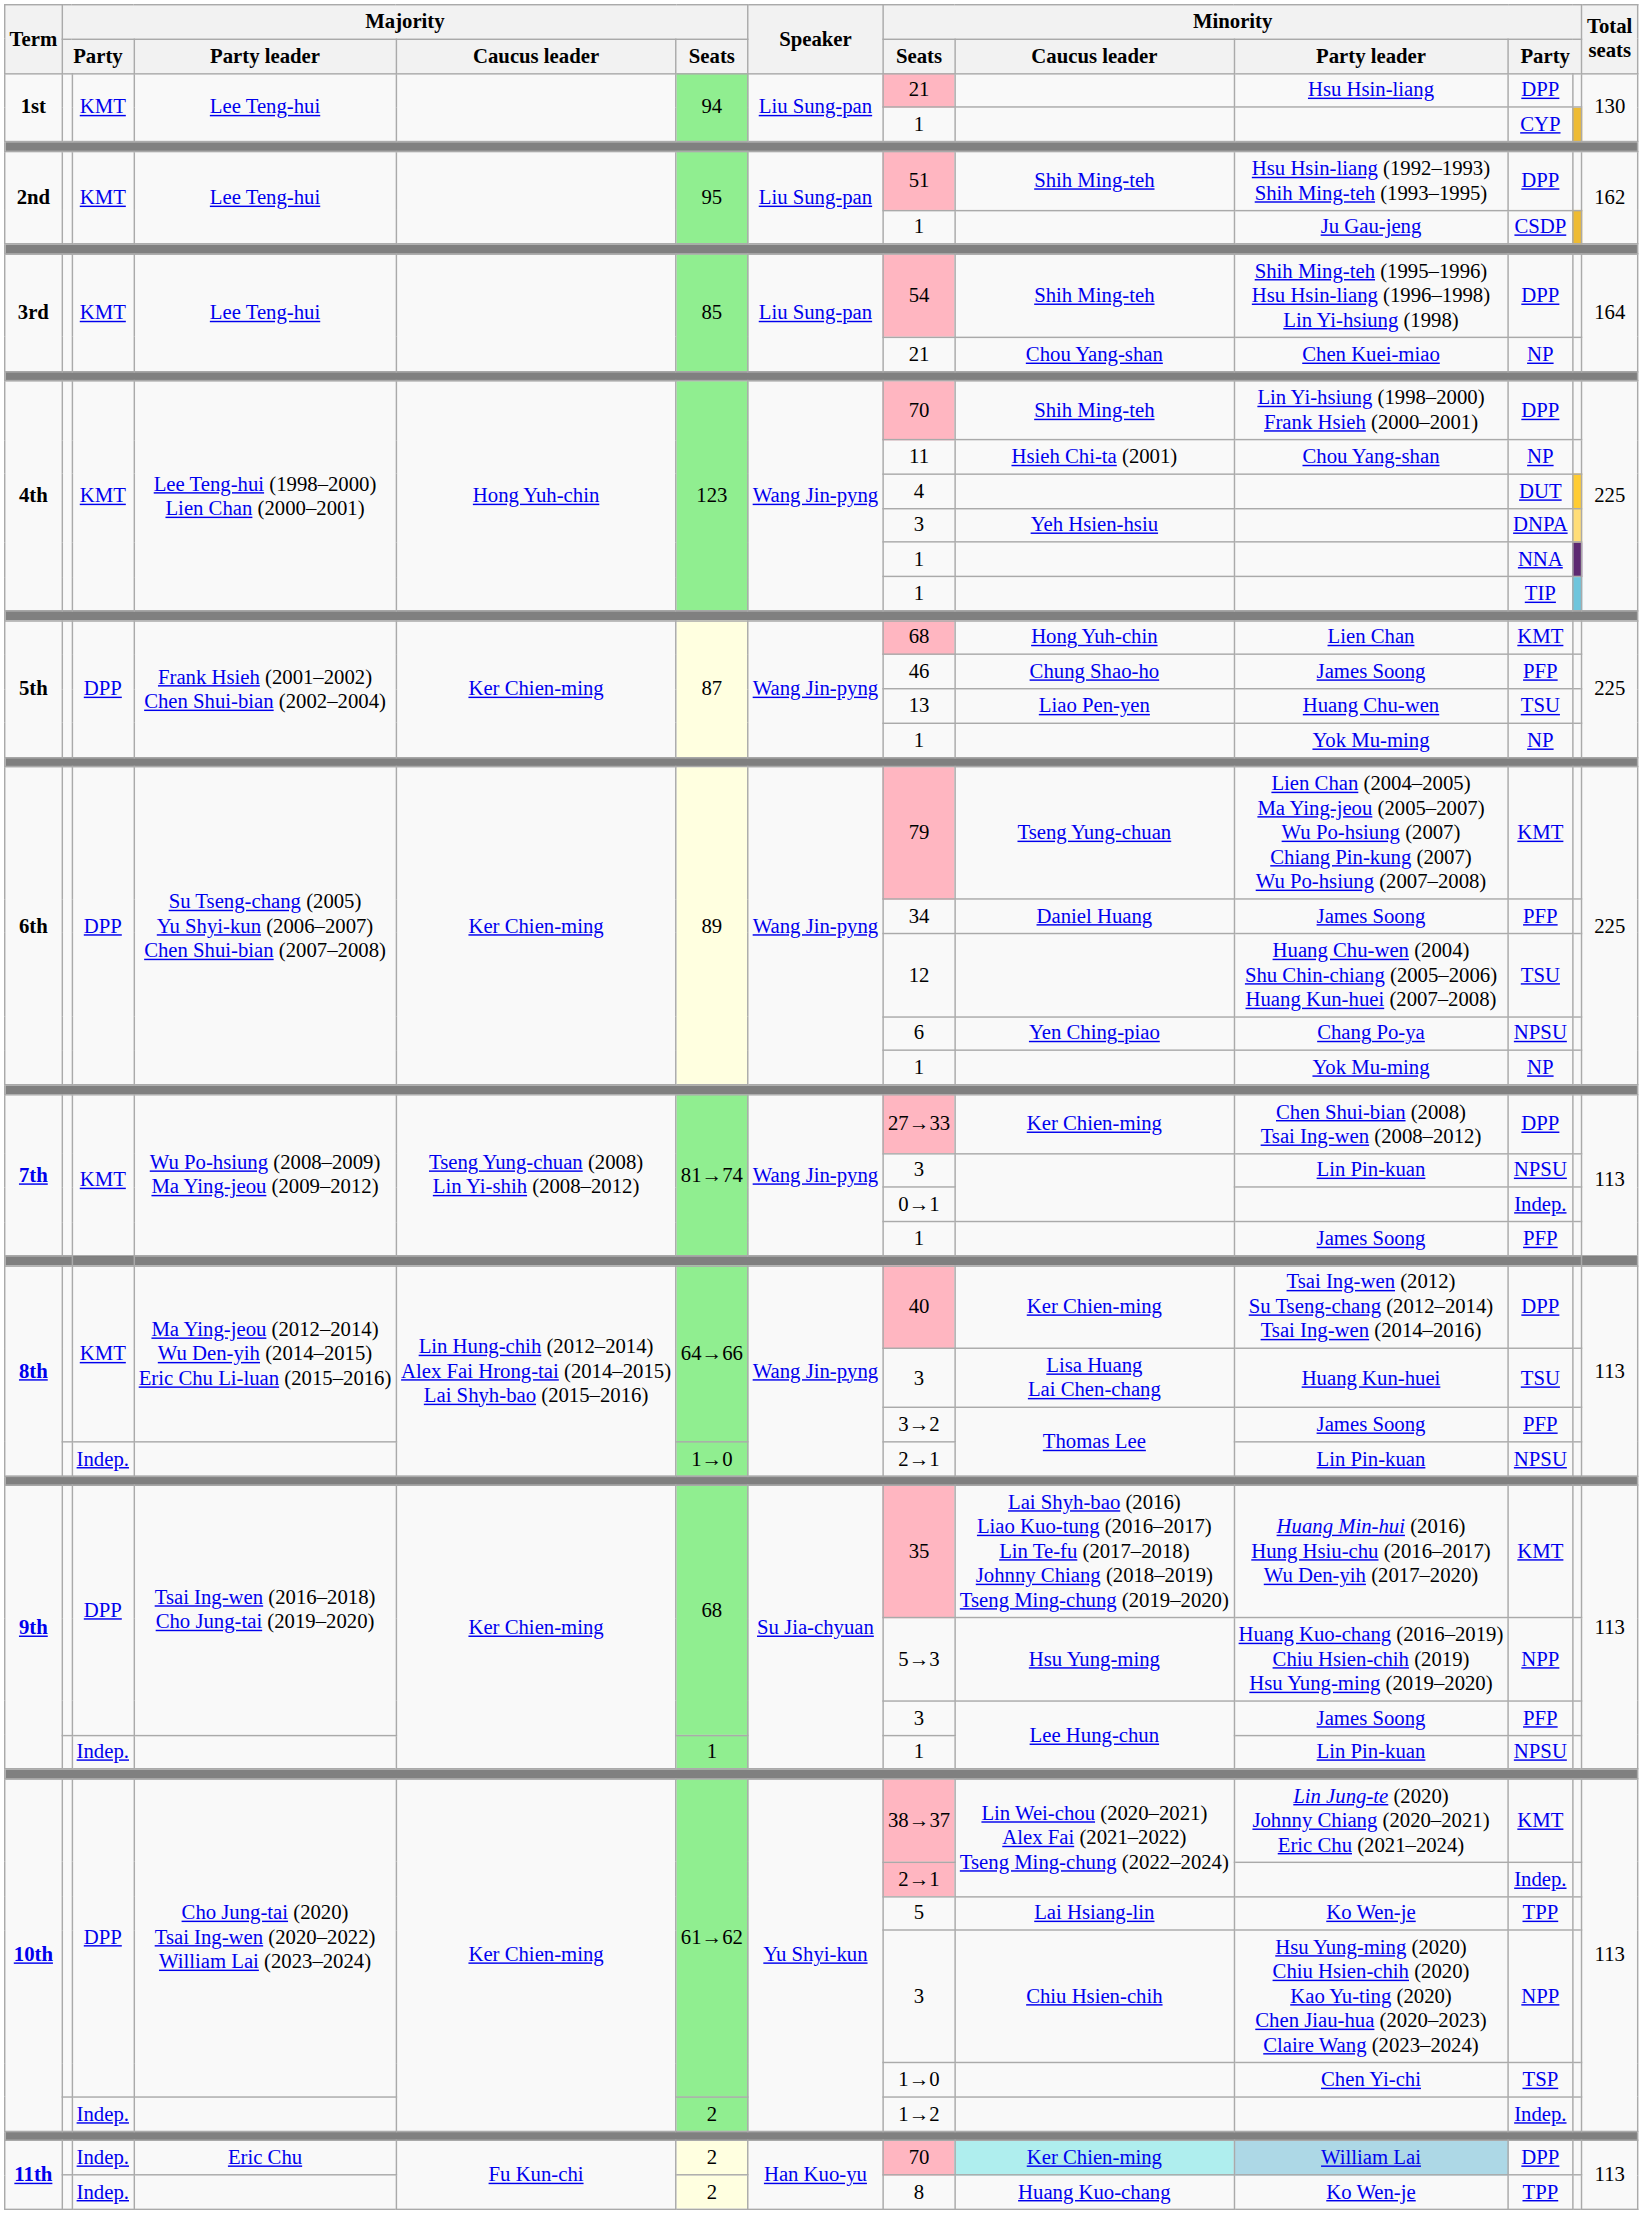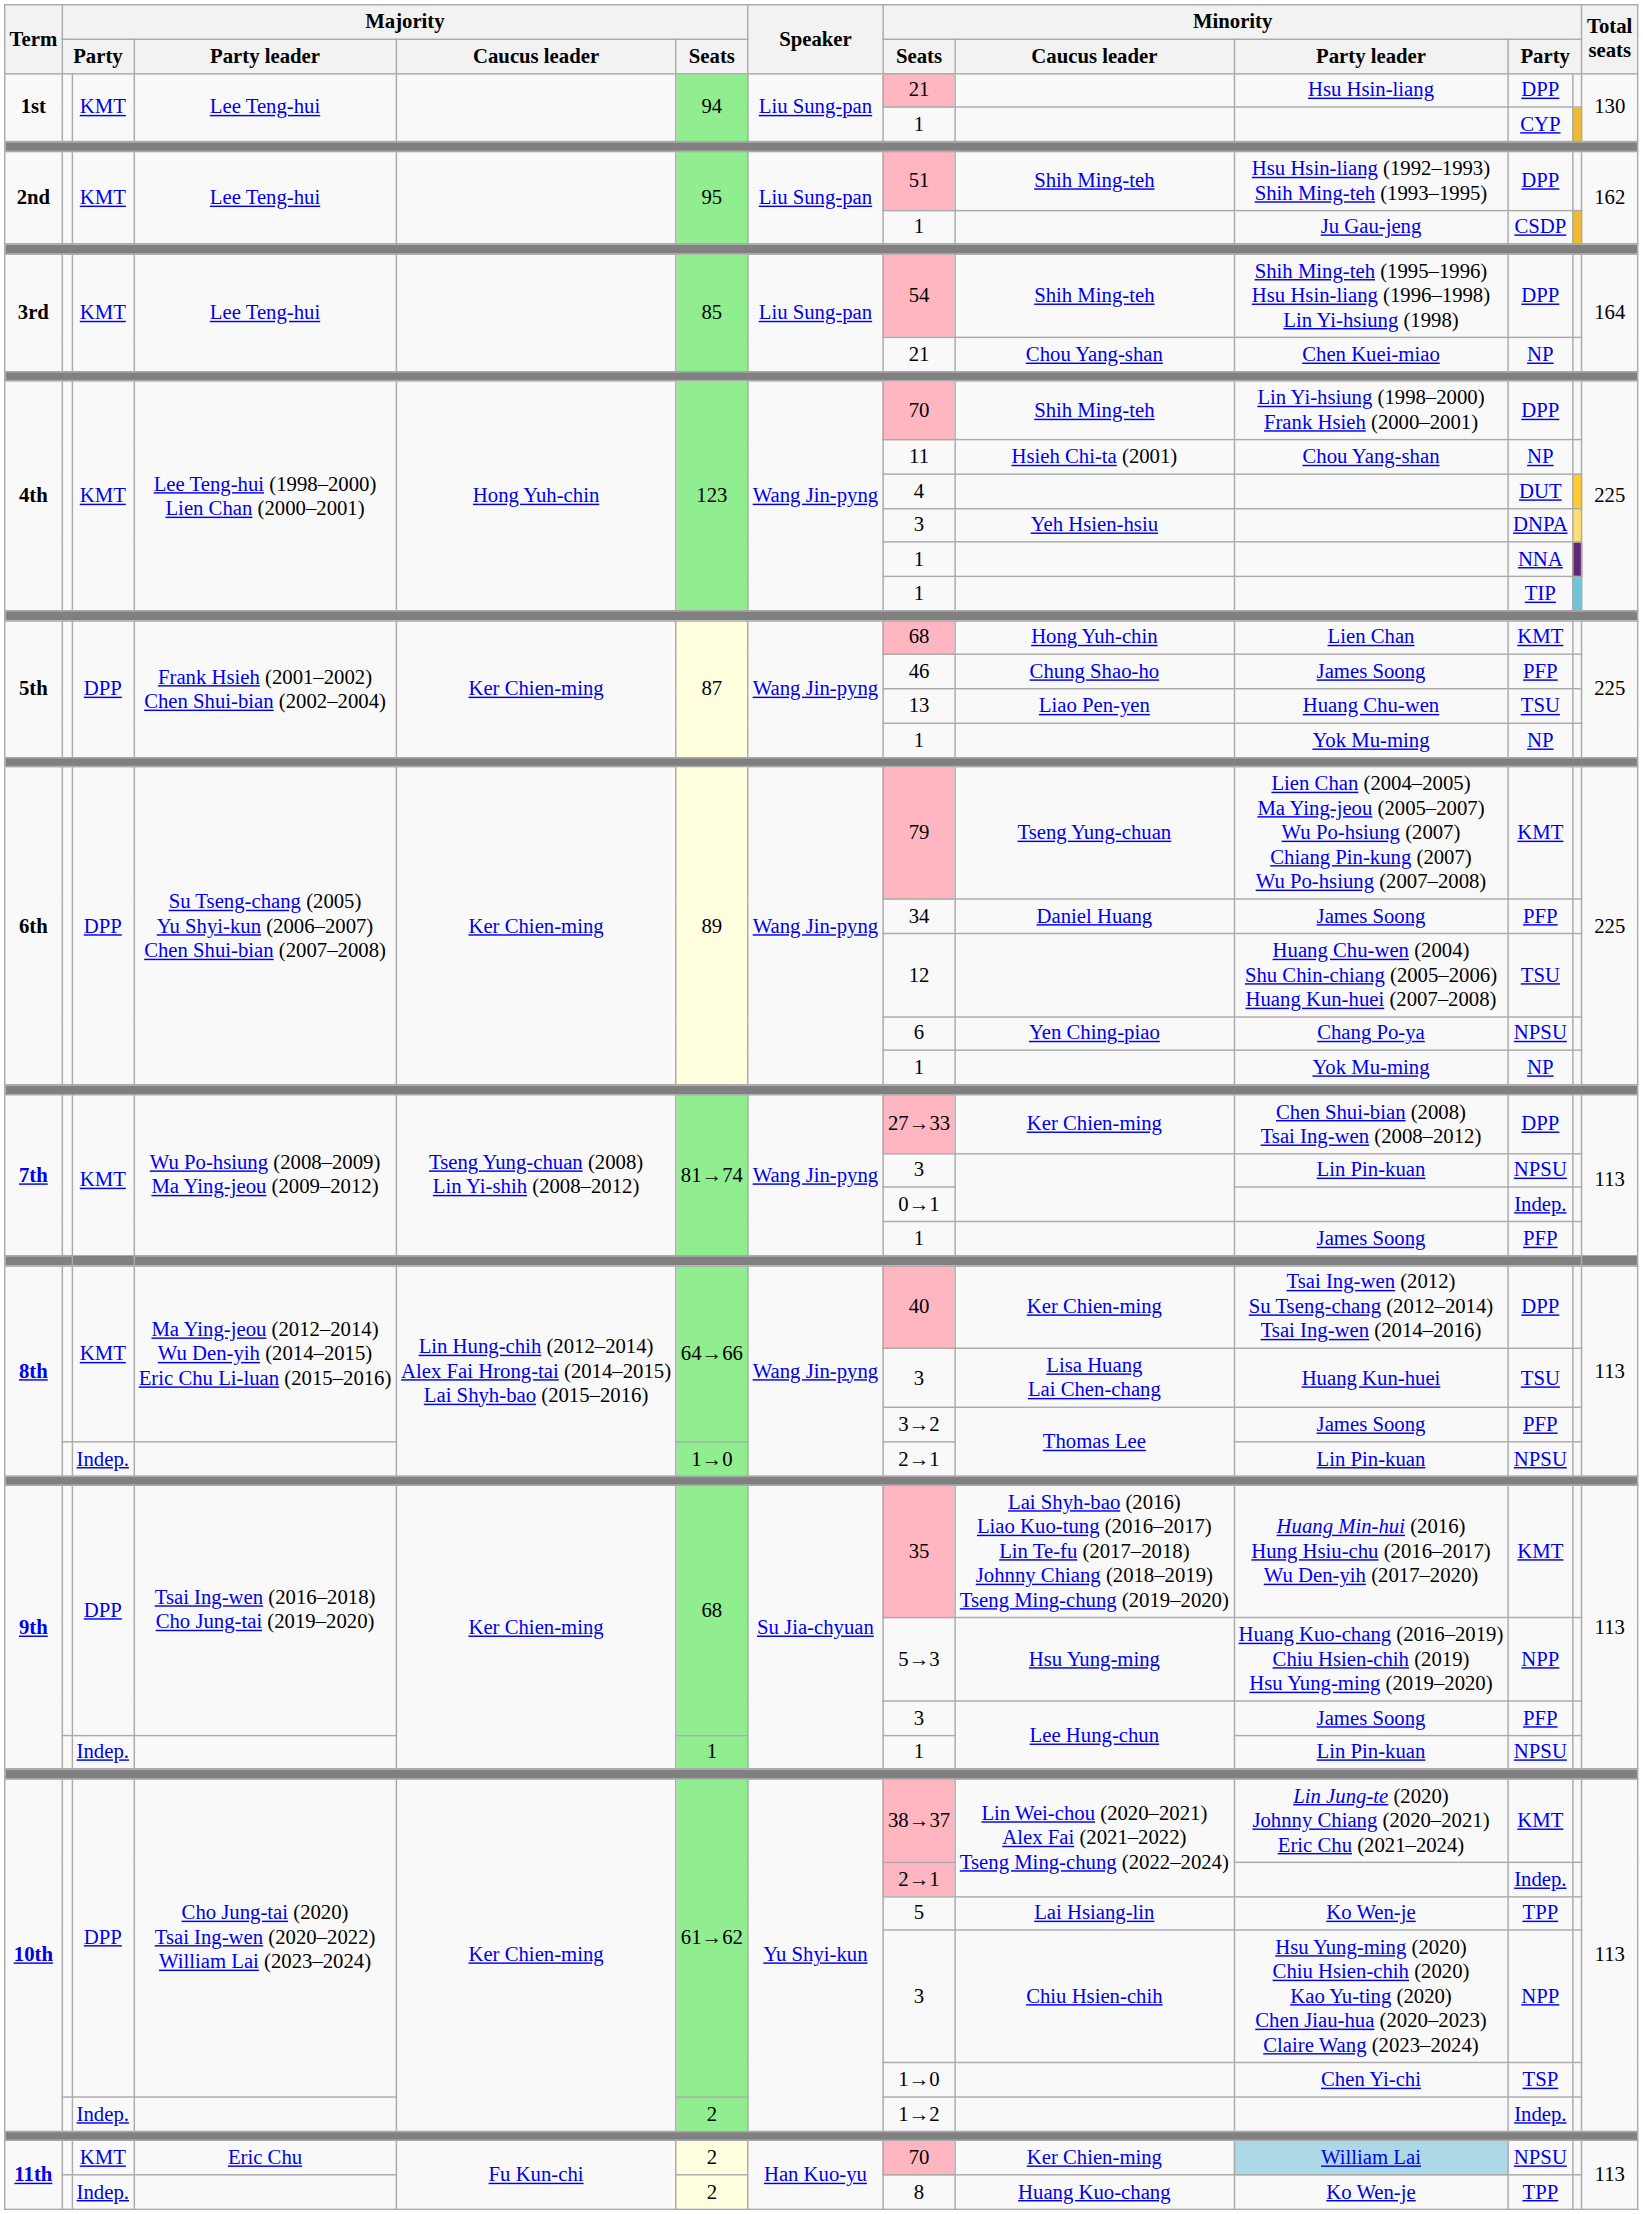(103, 2157) Indep. -> (103, 2157) KMT
(1094, 2157) paleturquoise background -> (1094, 2157) no background
(1540, 2157) DPP -> (1540, 2157) NPSU
